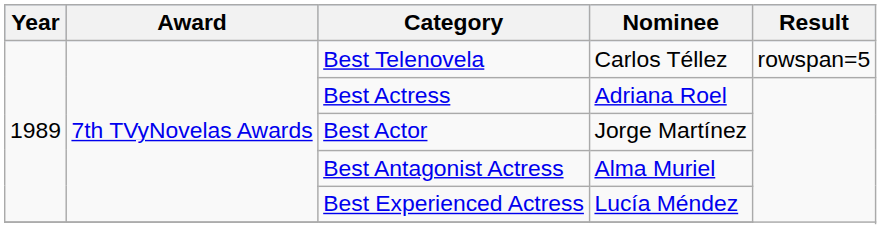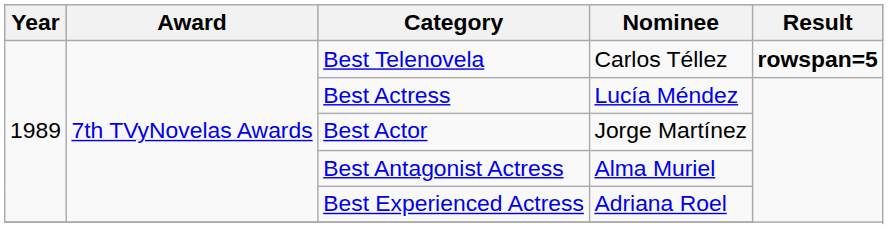(814, 58) normal -> (818, 58) bold
(661, 95) Adriana Roel -> (666, 95) Lucía Méndez
(666, 204) Lucía Méndez -> (661, 204) Adriana Roel
